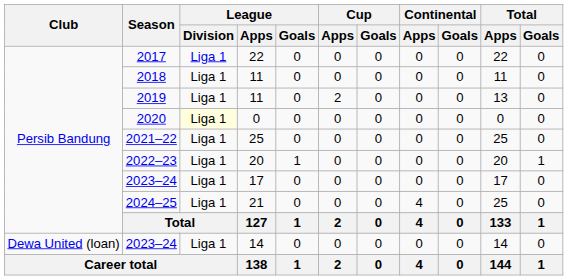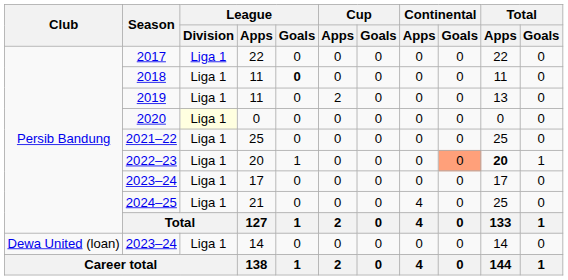(297, 77) normal -> (297, 77) bold
(460, 160) no background -> (460, 160) lightsalmon background
(500, 160) normal -> (500, 160) bold
